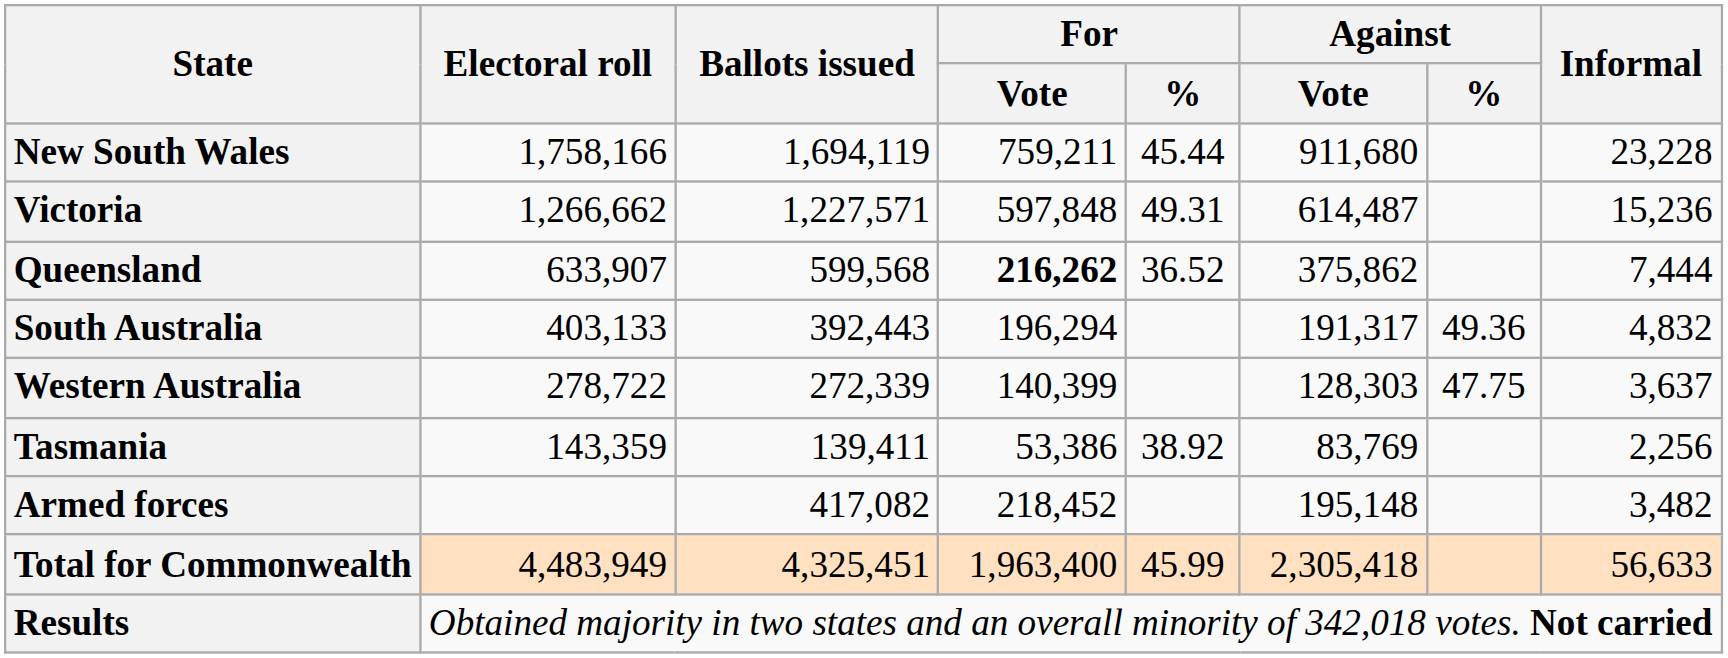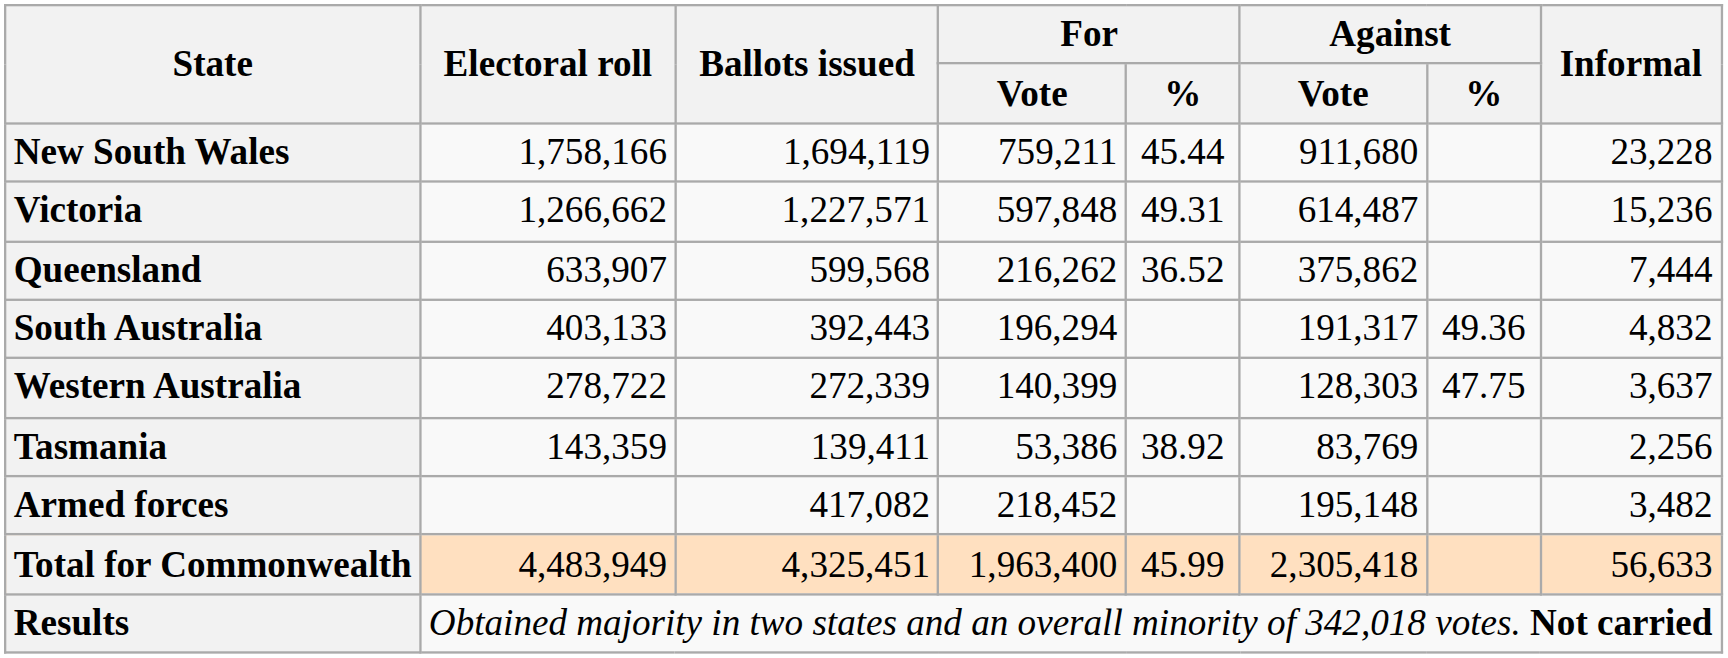(1057, 269) bold -> (1057, 269) normal
